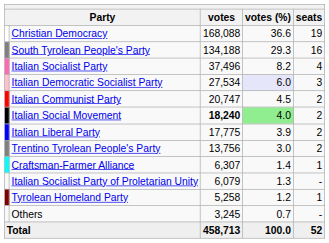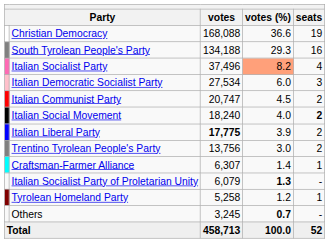(284, 67) no background -> (284, 67) lightsalmon background
(284, 83) lavender background -> (284, 83) no background
(224, 116) bold -> (224, 116) normal
(284, 116) lightgreen background -> (284, 116) no background
(319, 116) normal -> (319, 116) bold
(224, 132) normal -> (224, 132) bold
(284, 181) normal -> (284, 181) bold
(284, 214) normal -> (284, 214) bold
